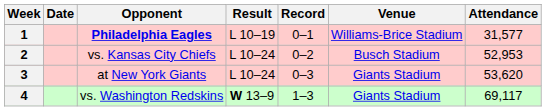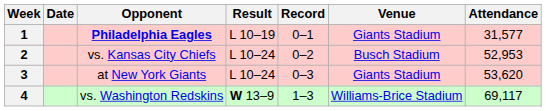(397, 34) Williams-Brice Stadium -> (397, 34) Giants Stadium
(397, 95) Giants Stadium -> (397, 95) Williams-Brice Stadium
